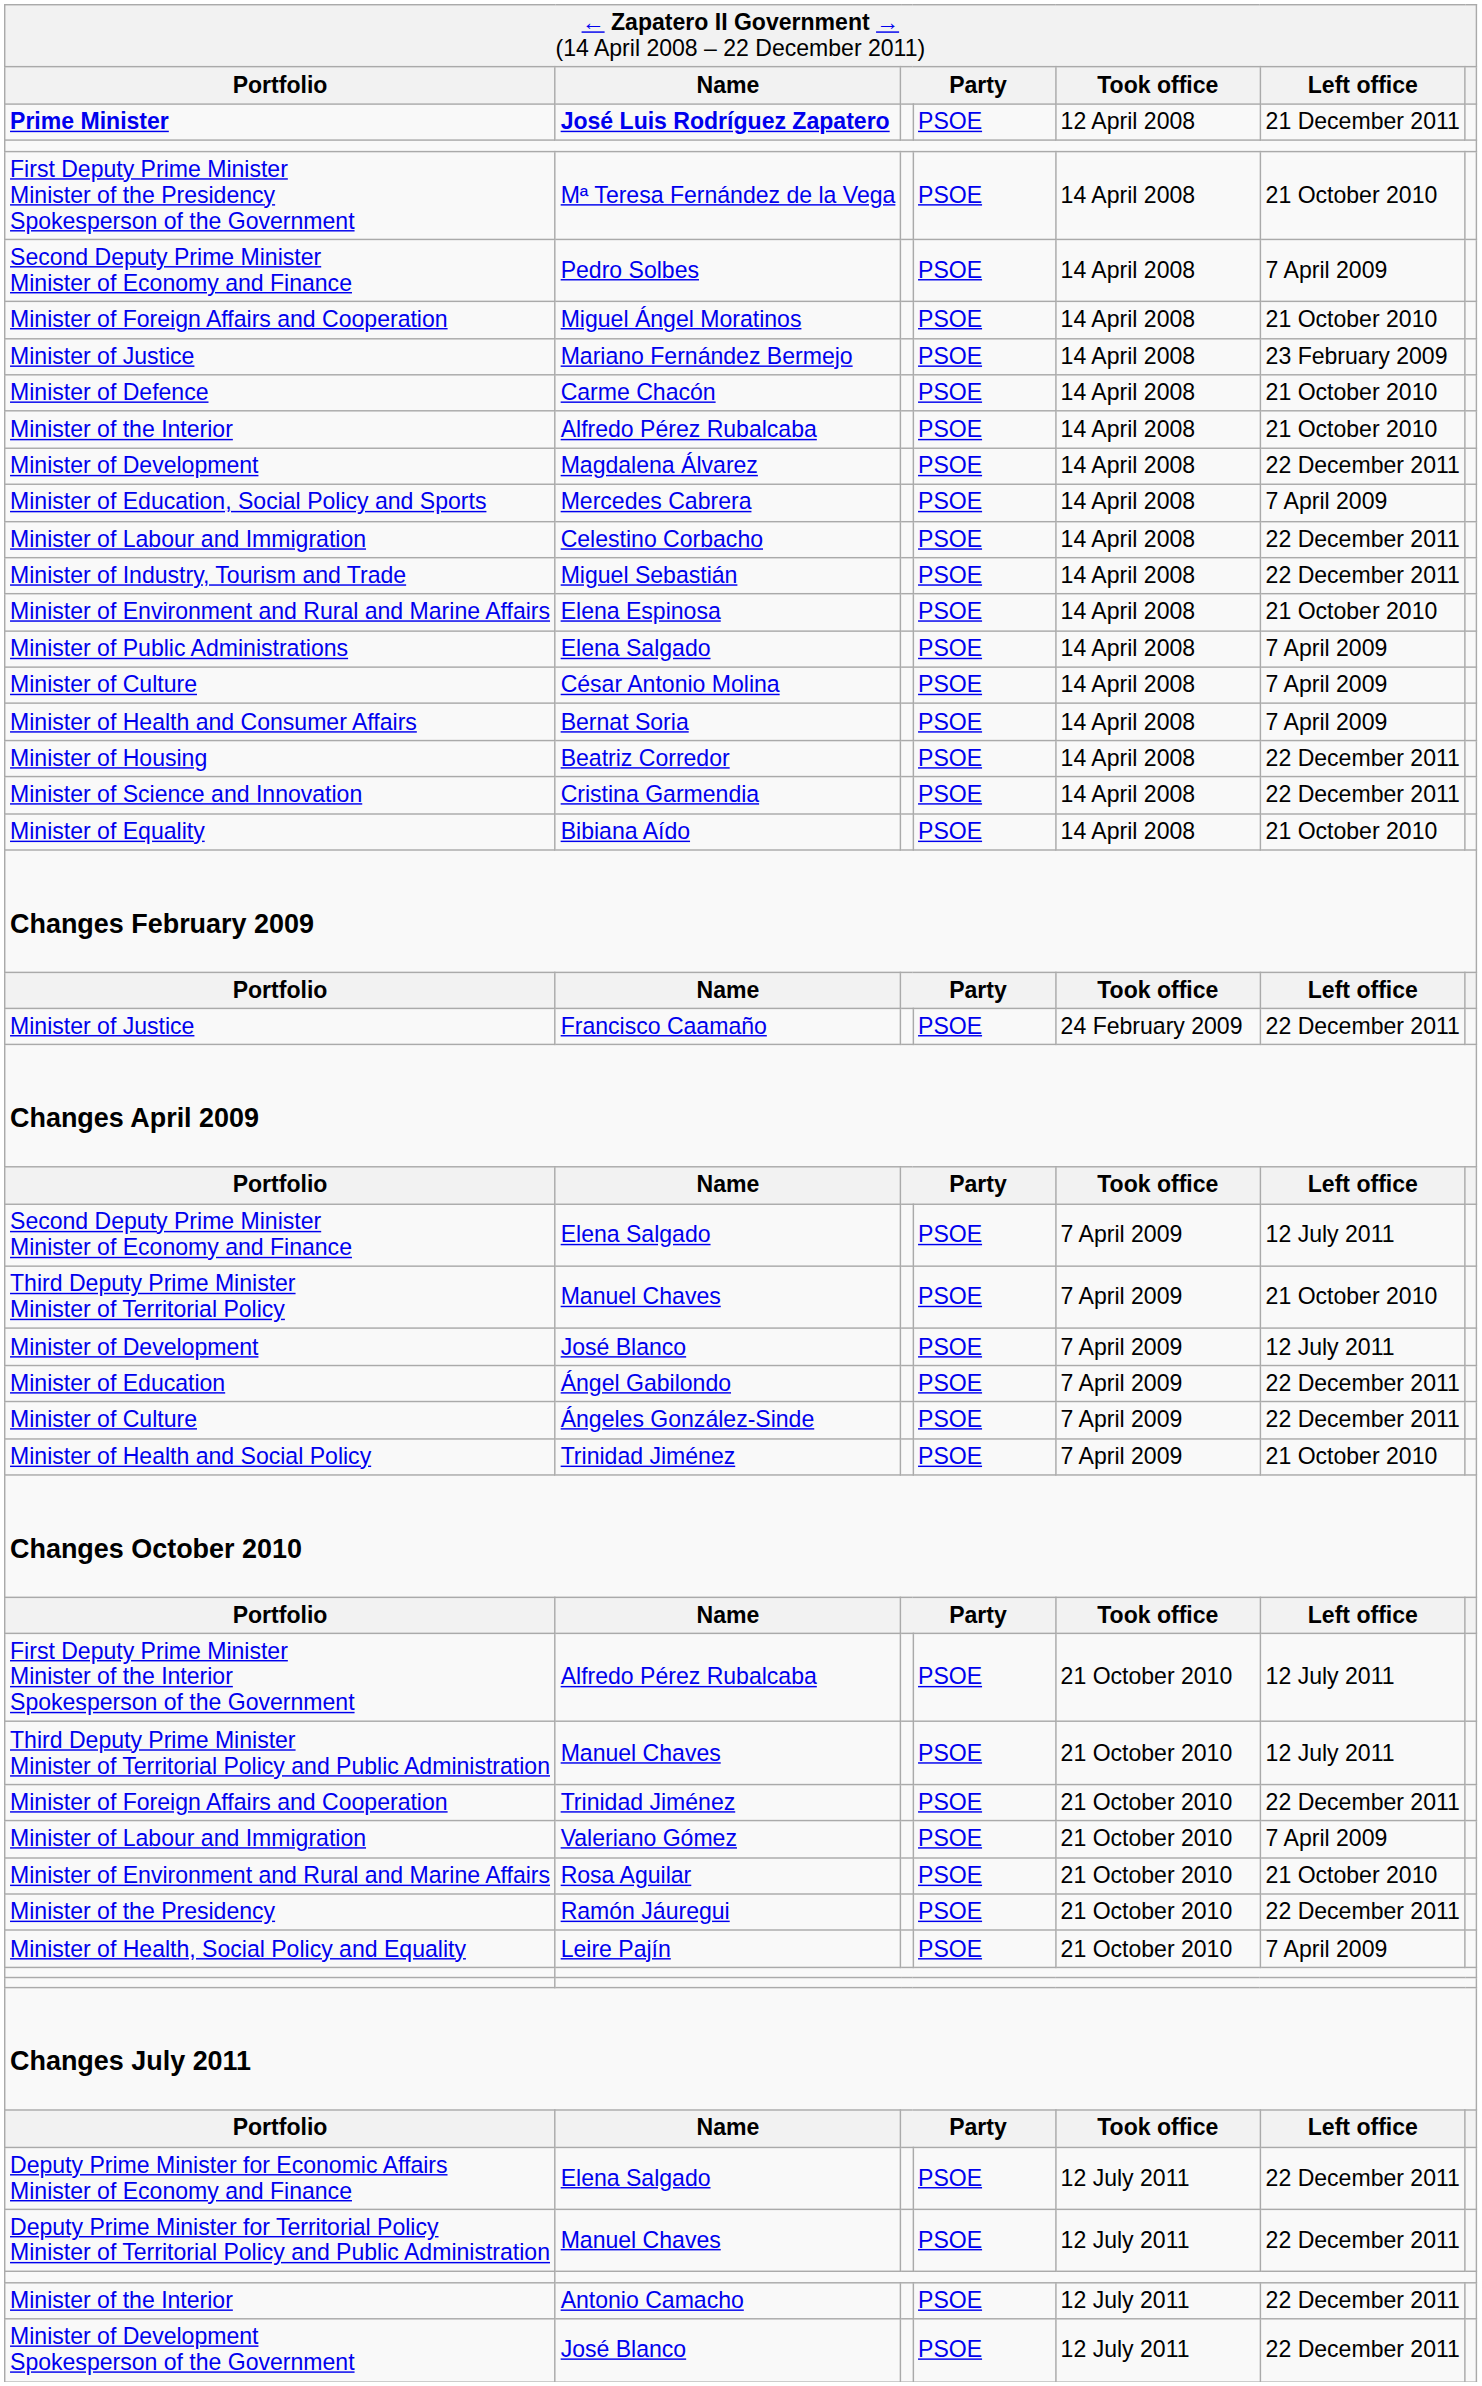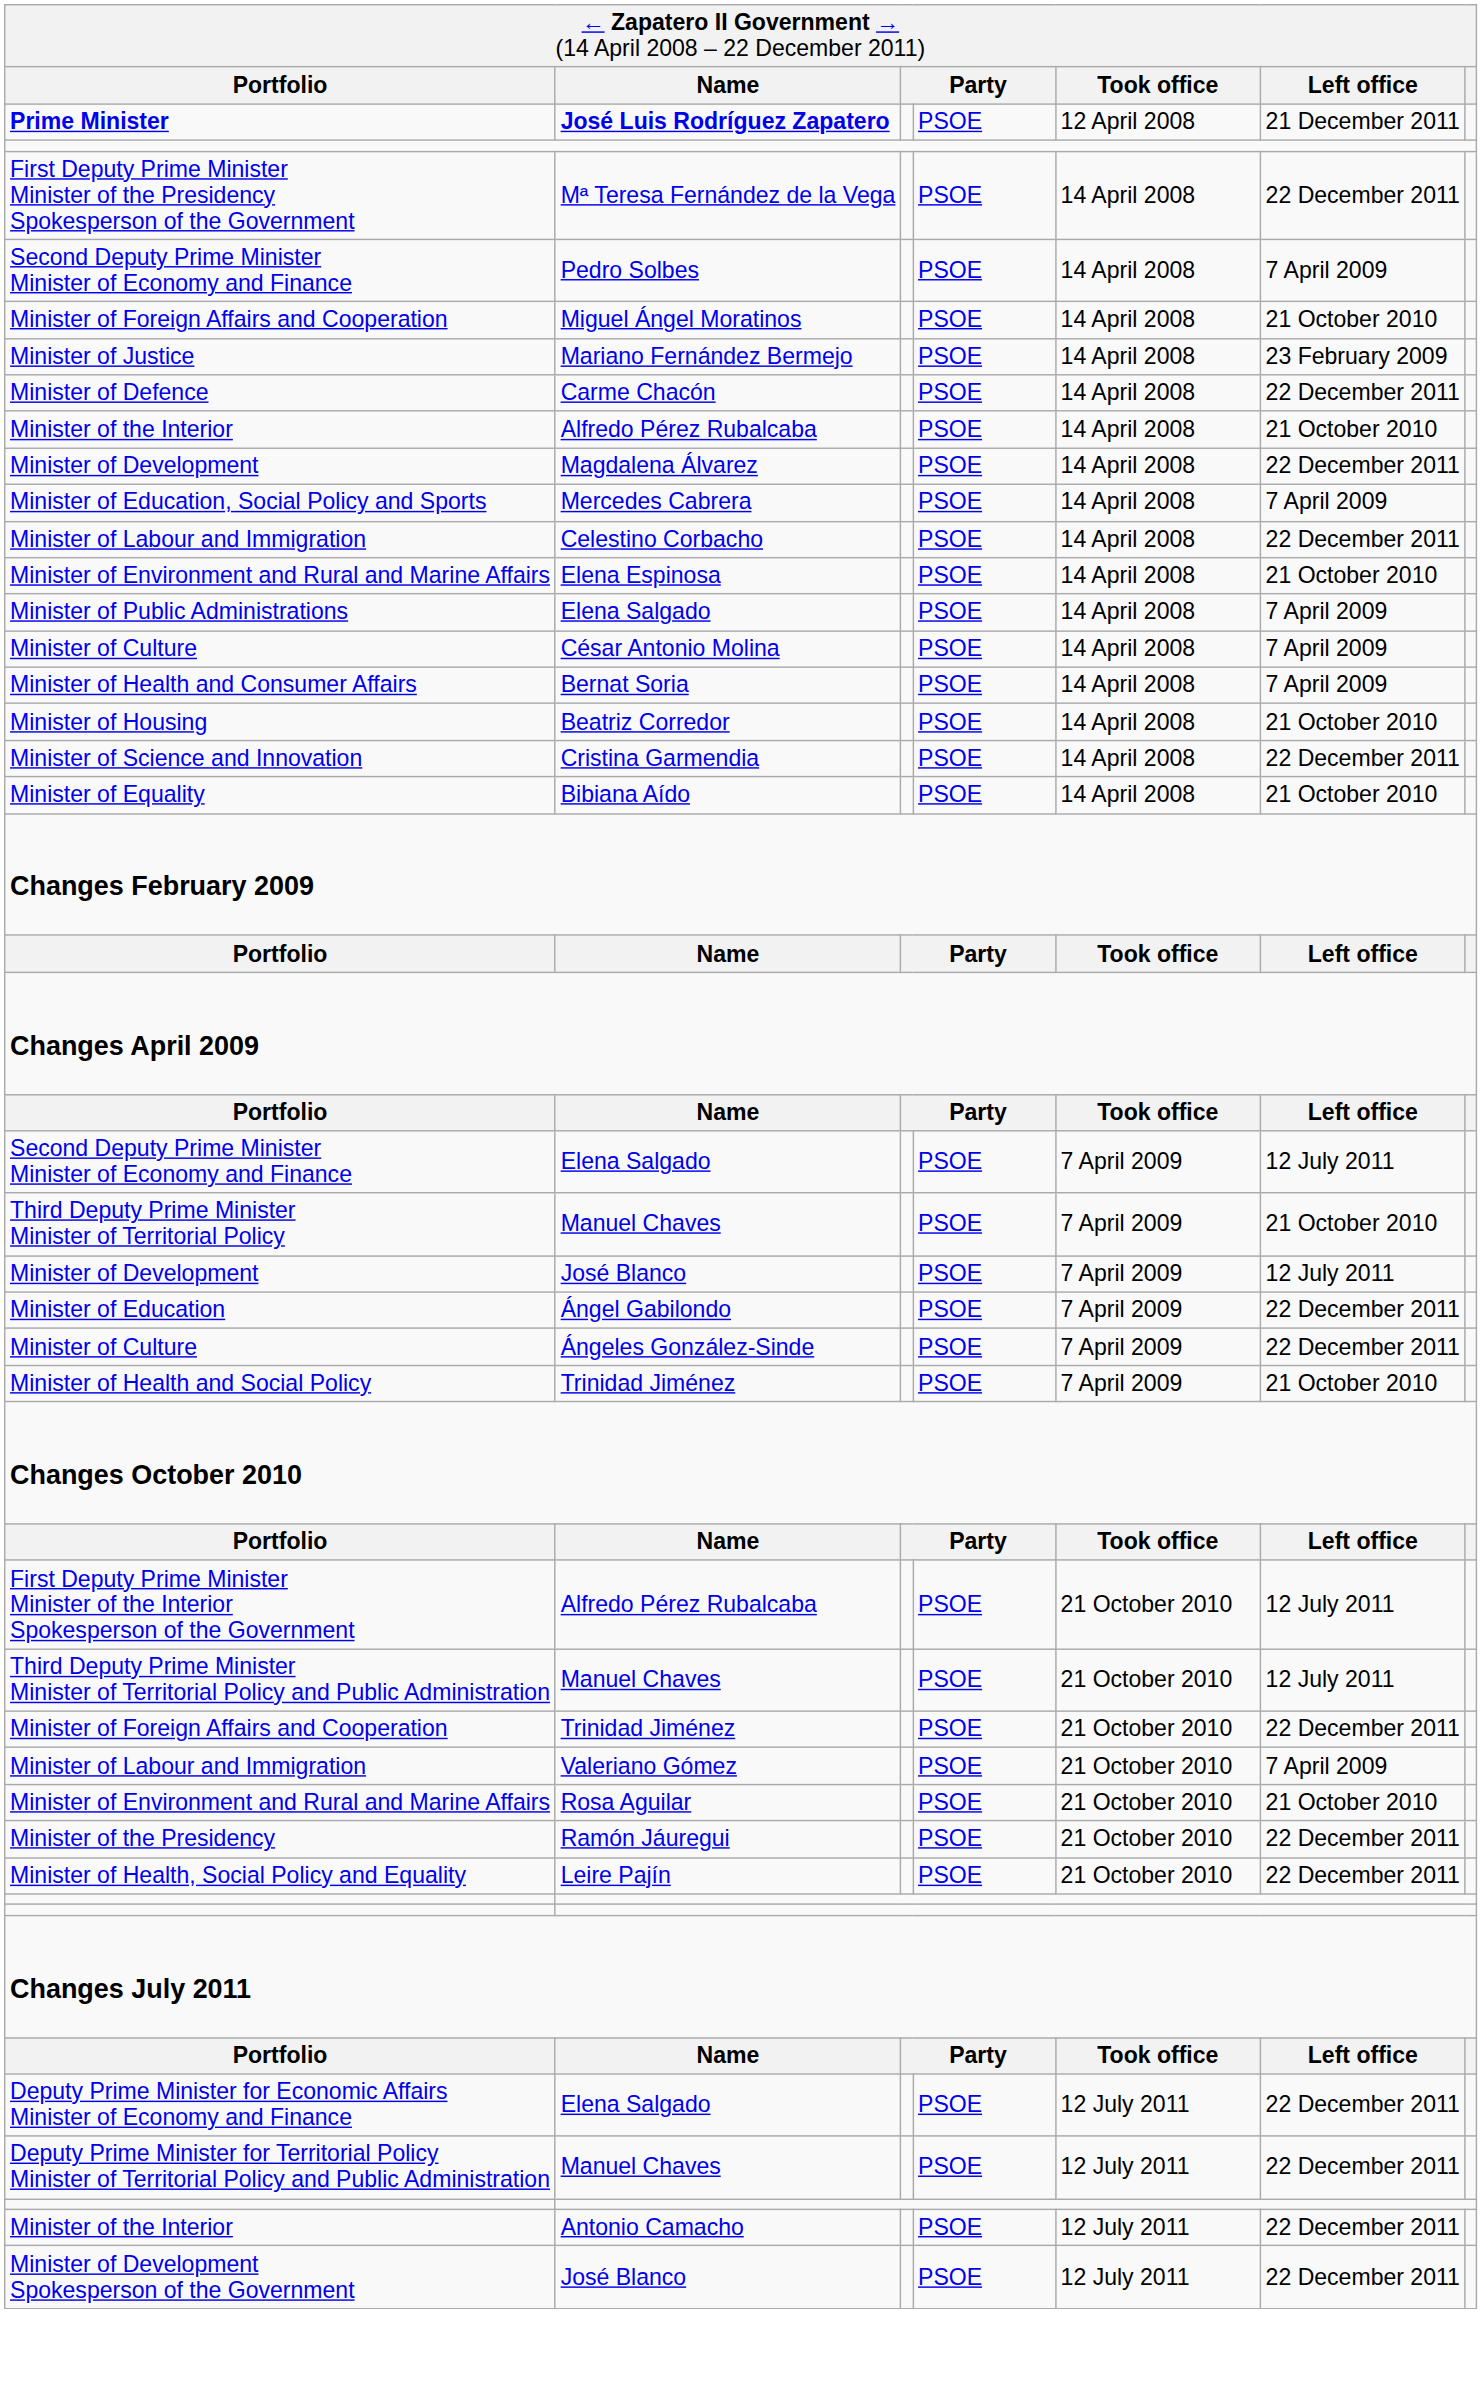(1351, 194) 21 October 2010 -> (1363, 194) 22 December 2011
(1351, 392) 21 October 2010 -> (1363, 392) 22 December 2011
- row: (208, 575)
(1363, 758) 22 December 2011 -> (1351, 721) 21 October 2010
- row: (102, 1026)
(1326, 1948) 7 April 2009 -> (1363, 1875) 22 December 2011
